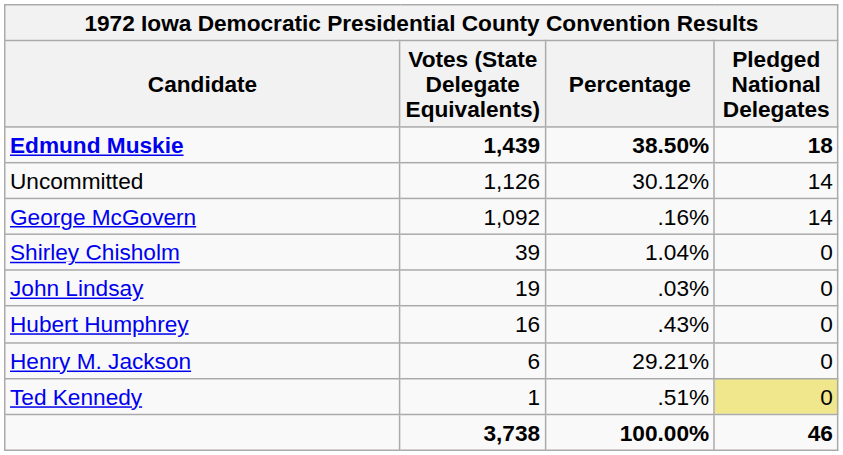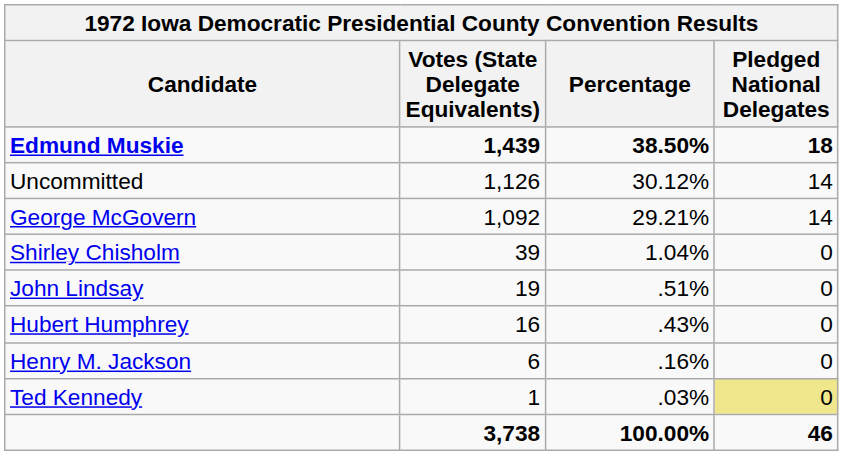(683, 217) .16% -> (671, 217) 29.21%
(683, 289) .03% -> (683, 289) .51%
(671, 360) 29.21% -> (683, 360) .16%
(683, 396) .51% -> (683, 396) .03%
